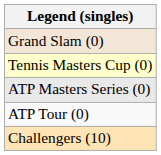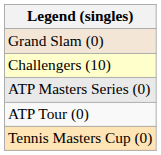(80, 65) Tennis Masters Cup (0) -> (59, 65) Challengers (10)
(59, 138) Challengers (10) -> (80, 138) Tennis Masters Cup (0)
